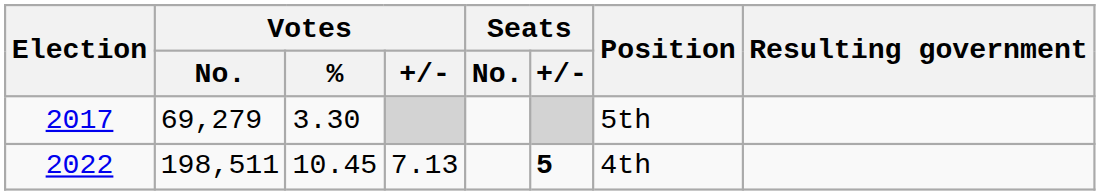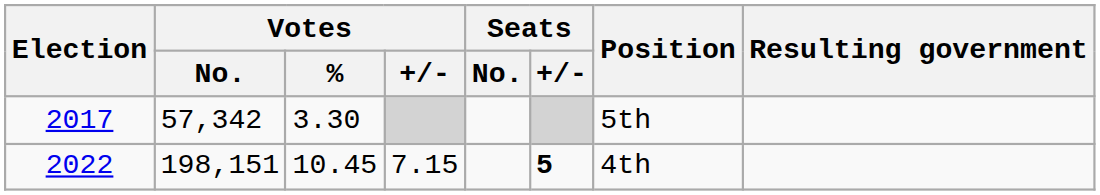(211, 120) 69,279 -> (211, 120) 57,342
(220, 166) 198,511 -> (220, 166) 198,151
(425, 166) 7.13 -> (425, 166) 7.15
